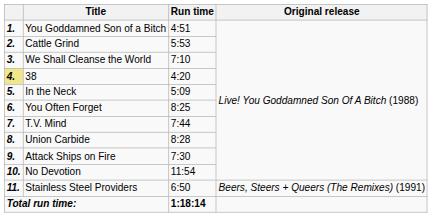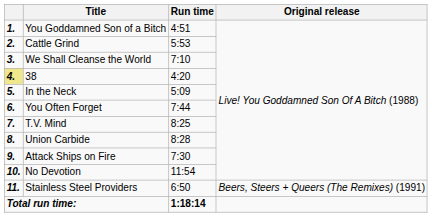(181, 108) 8:25 -> (181, 108) 7:44
(181, 124) 7:44 -> (181, 124) 8:25
